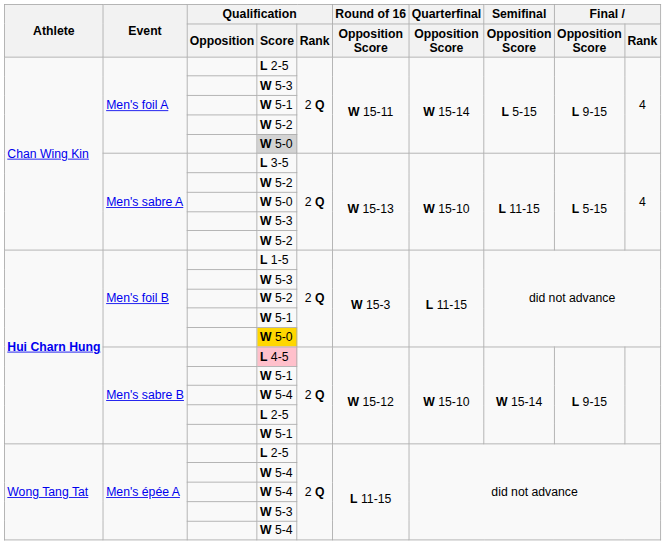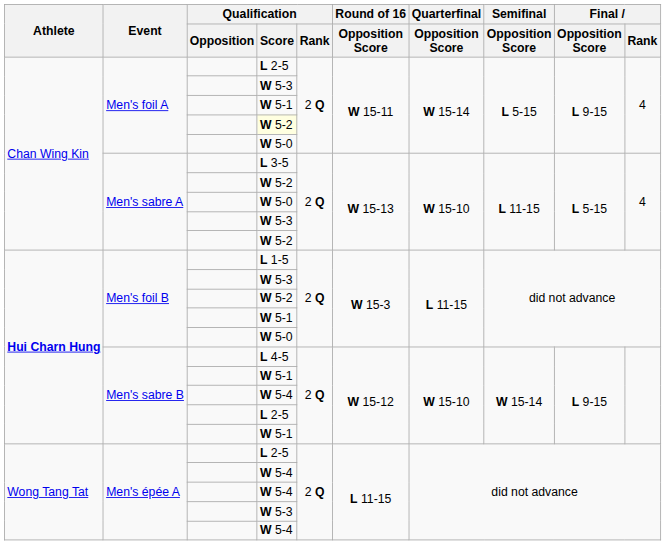(276, 125) no background -> (276, 125) lightyellow background
(276, 144) lightgrey background -> (276, 144) no background
(276, 337) gold background -> (276, 337) no background
(274, 357) pink background -> (274, 357) no background
